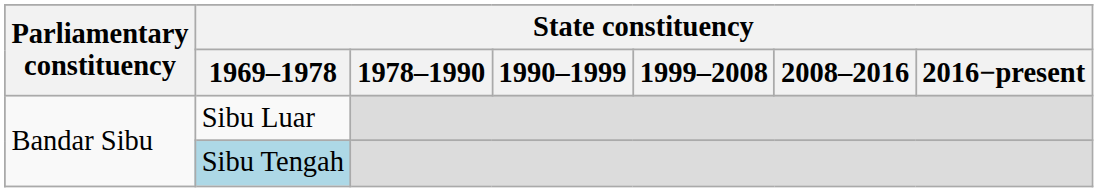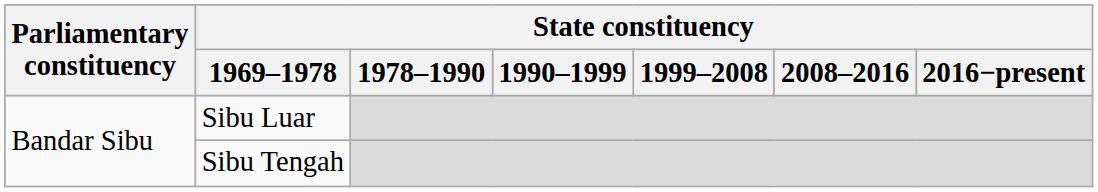(273, 162) lightblue background -> (273, 162) no background
